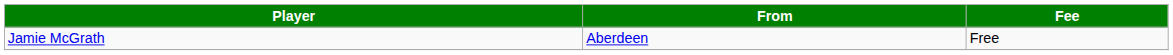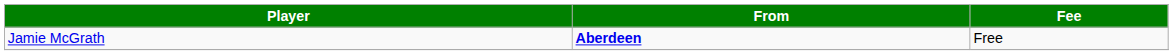(617, 39) normal -> (609, 39) bold
